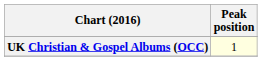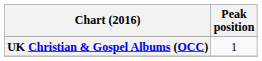(234, 46) lightyellow background -> (234, 46) no background
